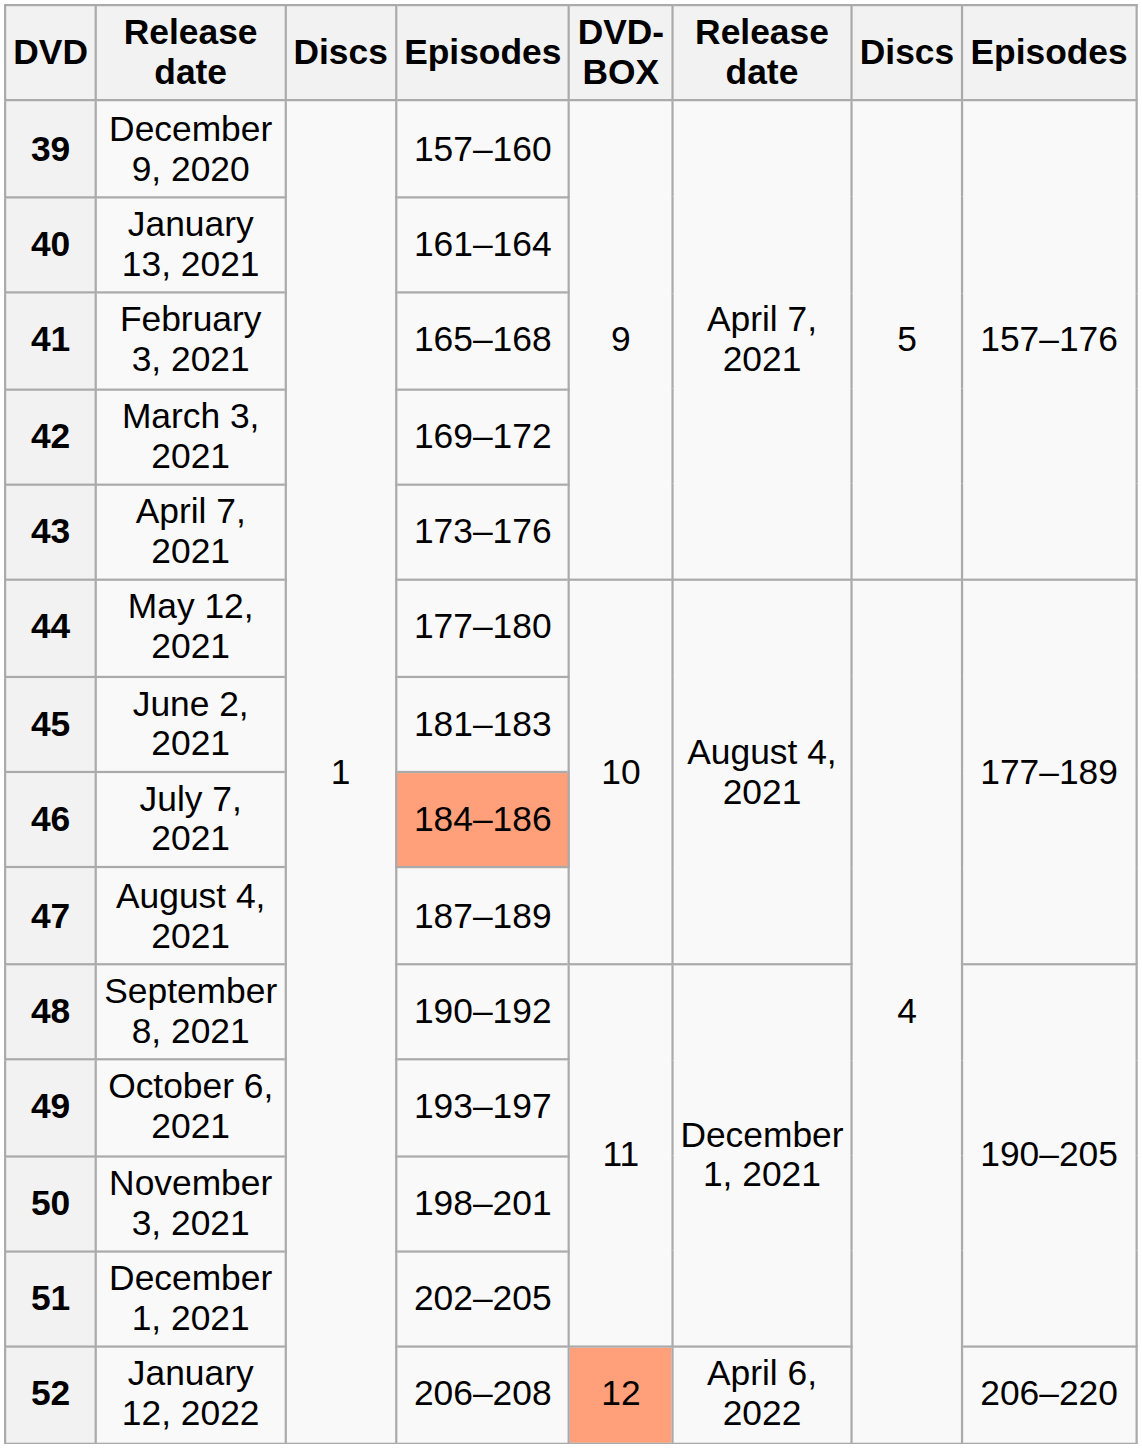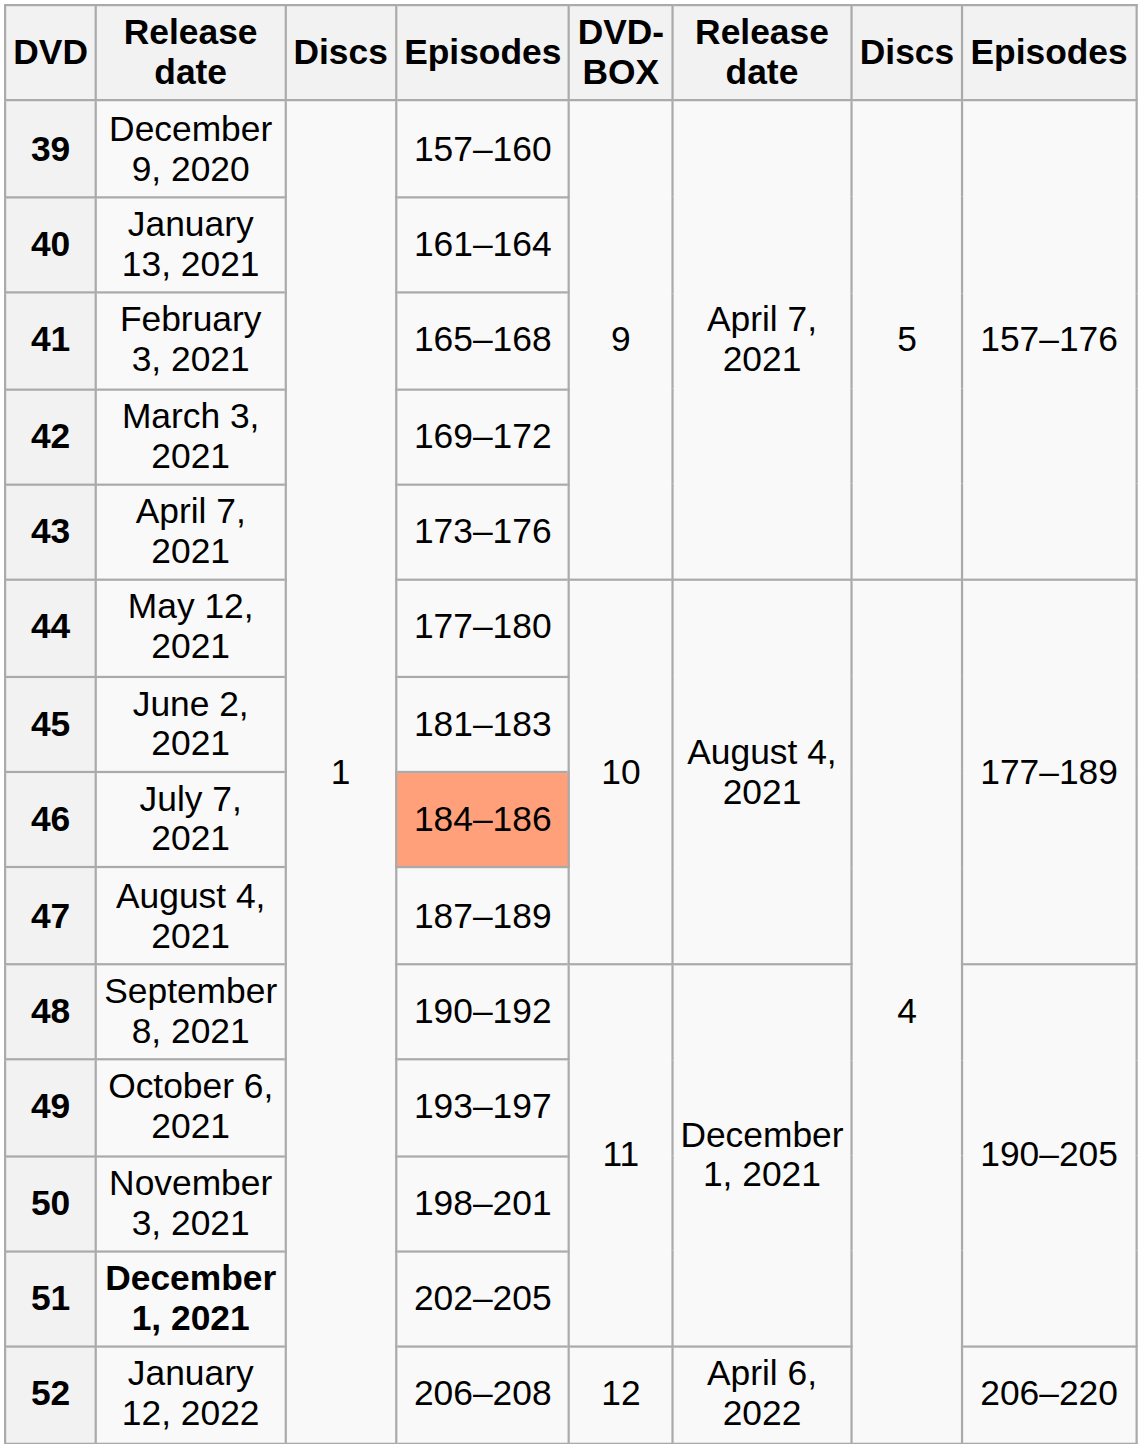(191, 1298) normal -> (191, 1298) bold
(621, 1394) lightsalmon background -> (621, 1394) no background
